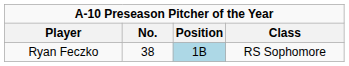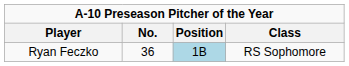(148, 52) 38 -> (148, 52) 36
